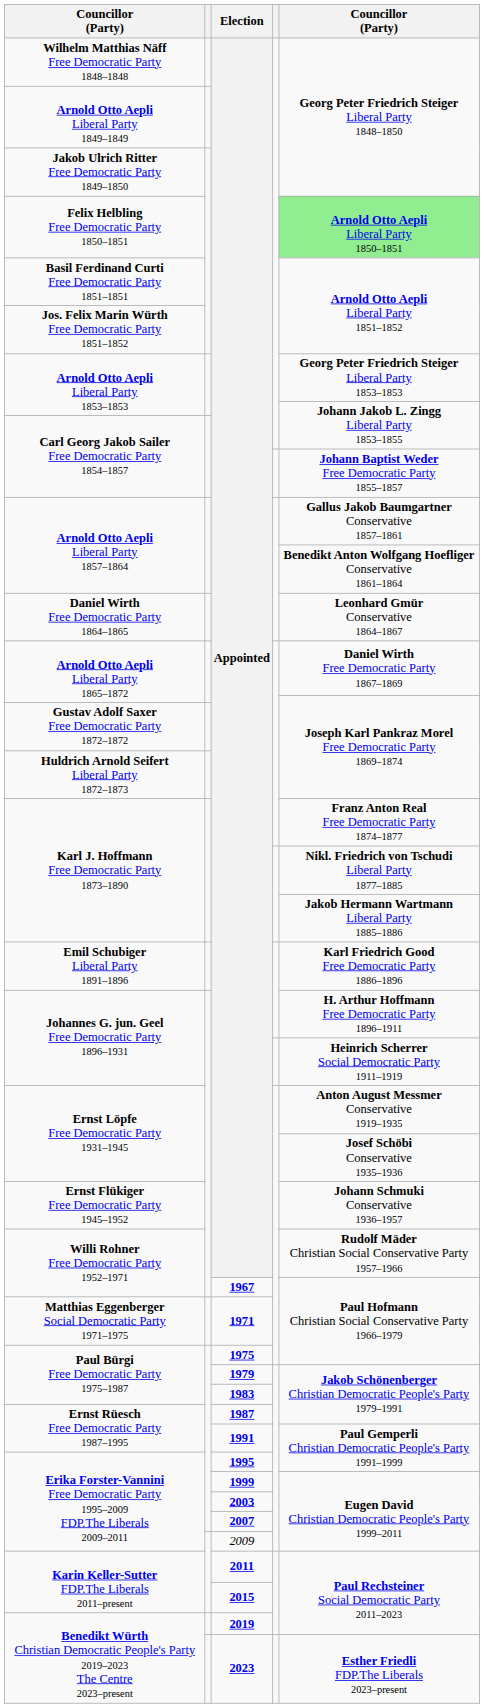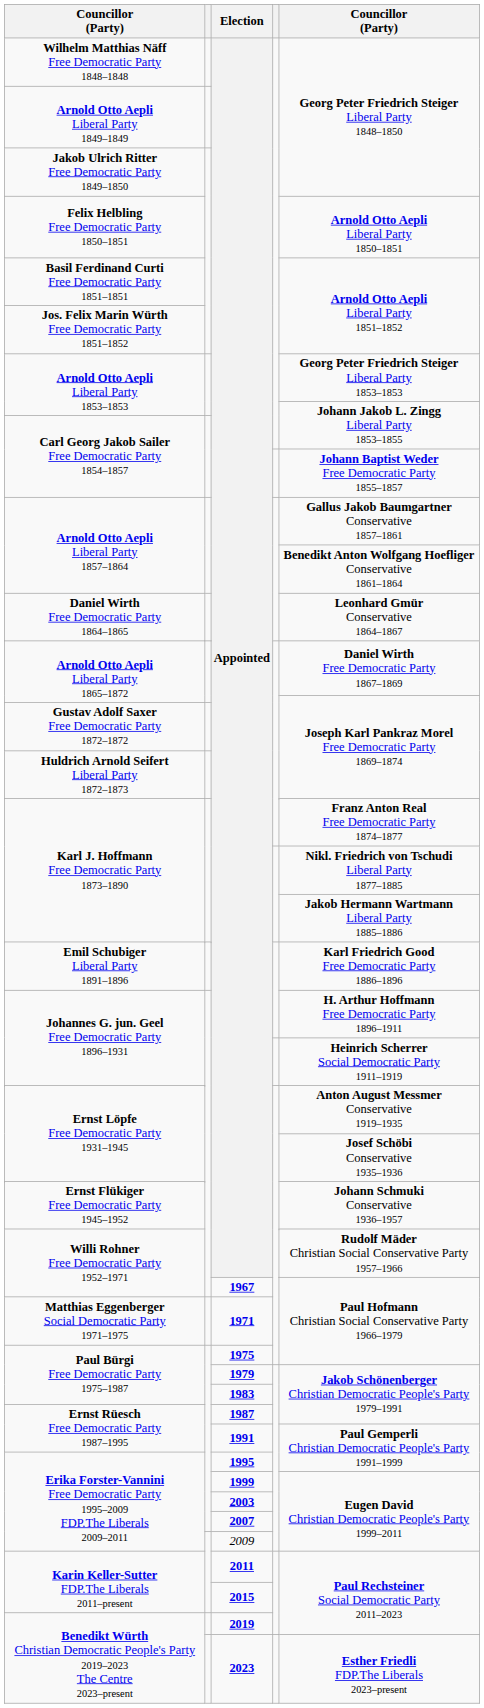(379, 233) lightgreen background -> (379, 233) no background
